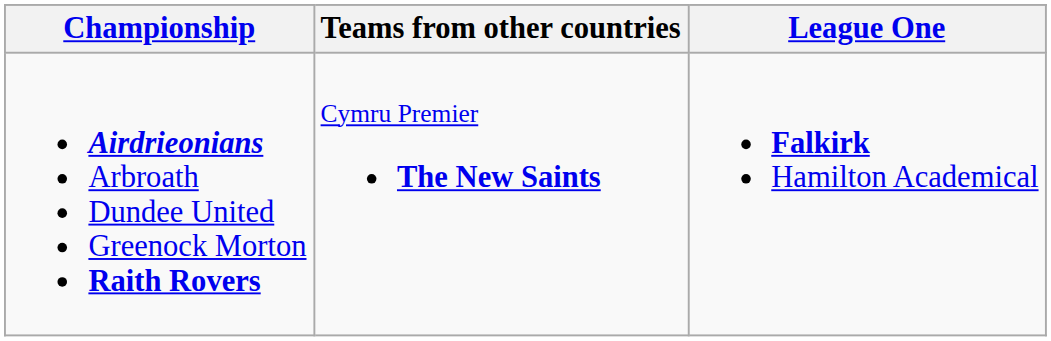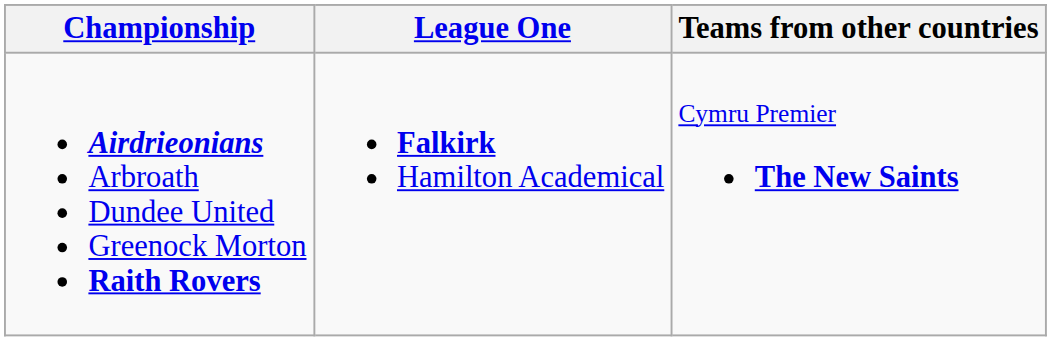columns swapped: (867, 28) <-> (501, 28)
